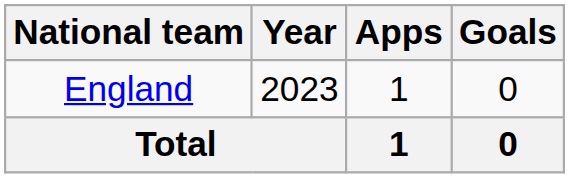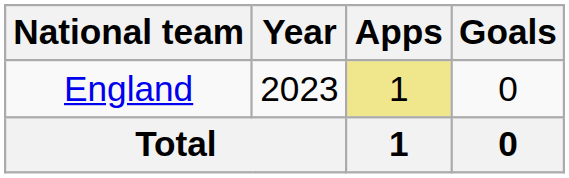(399, 88) no background -> (399, 88) khaki background
